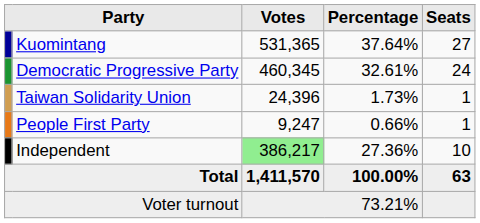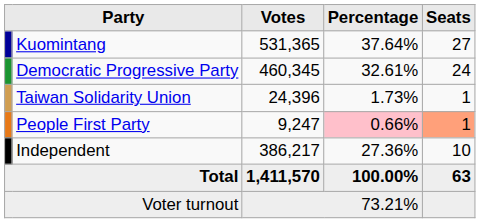(394, 124) no background -> (394, 124) pink background
(466, 124) no background -> (466, 124) lightsalmon background
(290, 151) lightgreen background -> (290, 151) no background
